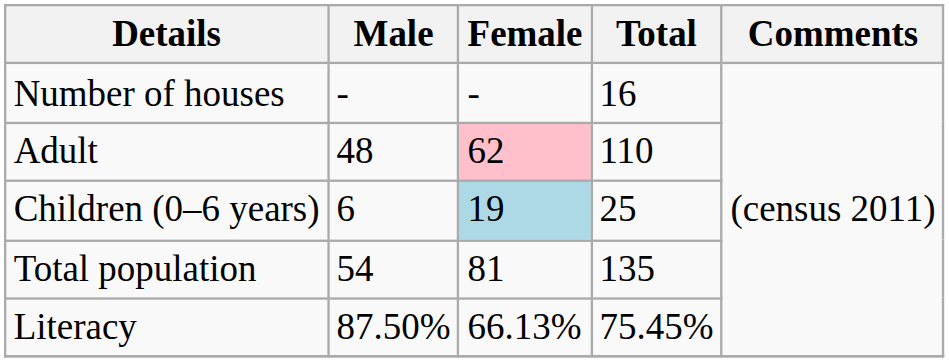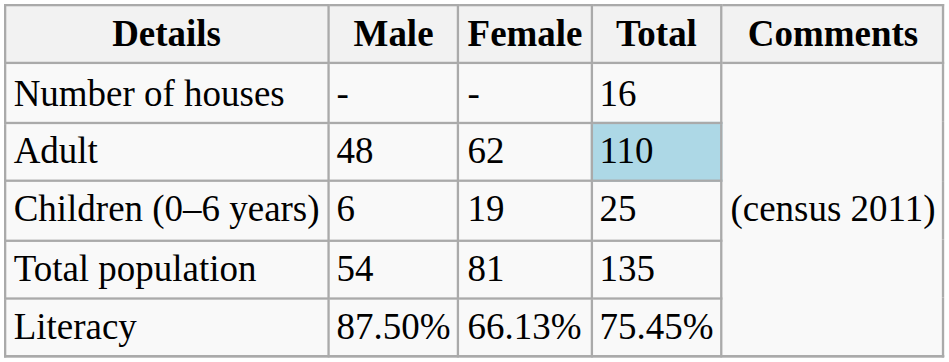(486, 151) pink background -> (486, 151) no background
(627, 151) no background -> (627, 151) lightblue background
(486, 209) lightblue background -> (486, 209) no background
